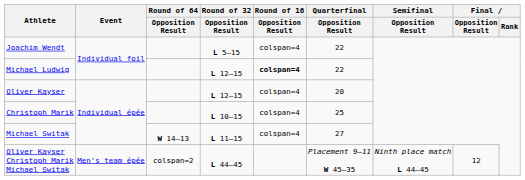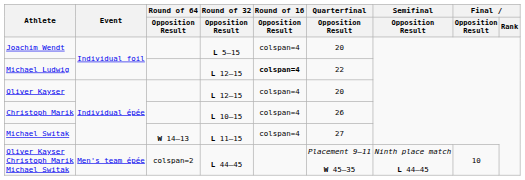(339, 47) 22 -> (339, 47) 20
(339, 112) 25 -> (339, 112) 26
(476, 160) 12 -> (476, 160) 10
